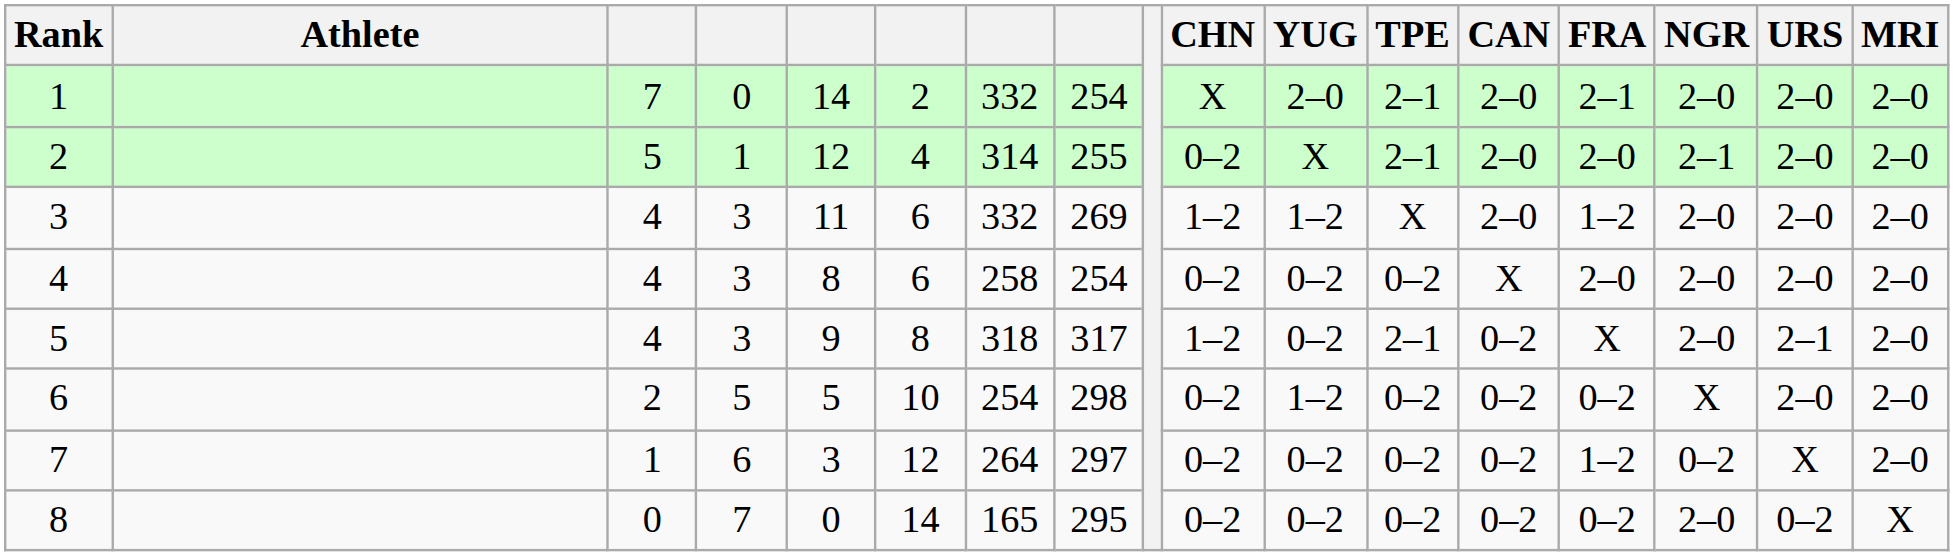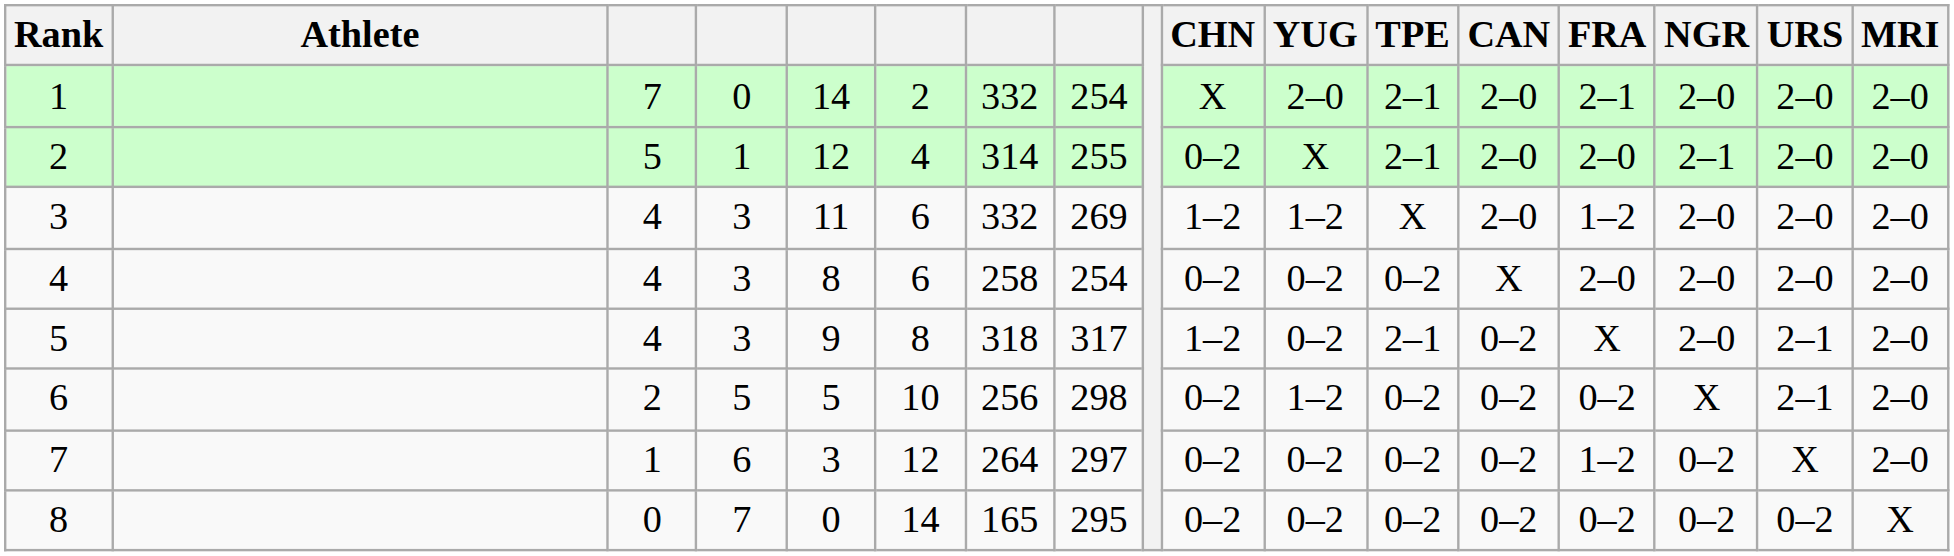(1010, 398) 254 -> (1010, 398) 256
(1805, 398) 2–0 -> (1805, 398) 2–1
(1707, 519) 2–0 -> (1707, 519) 0–2
